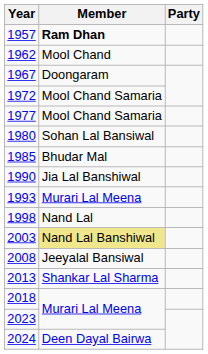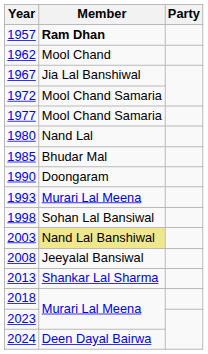(75, 75) Doongaram -> (91, 75) Jia Lal Banshiwal
(98, 136) Sohan Lal Bansiwal -> (67, 136) Nand Lal
(91, 177) Jia Lal Banshiwal -> (75, 177) Doongaram
(67, 217) Nand Lal -> (98, 217) Sohan Lal Bansiwal
